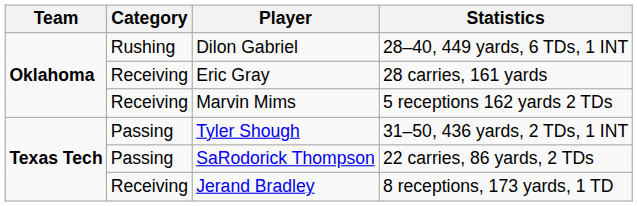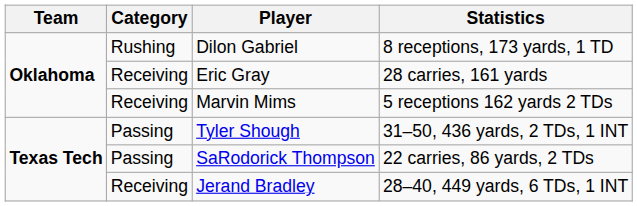(506, 46) 28–40, 449 yards, 6 TDs, 1 INT -> (498, 46) 8 receptions, 173 yards, 1 TD
(498, 186) 8 receptions, 173 yards, 1 TD -> (506, 186) 28–40, 449 yards, 6 TDs, 1 INT
